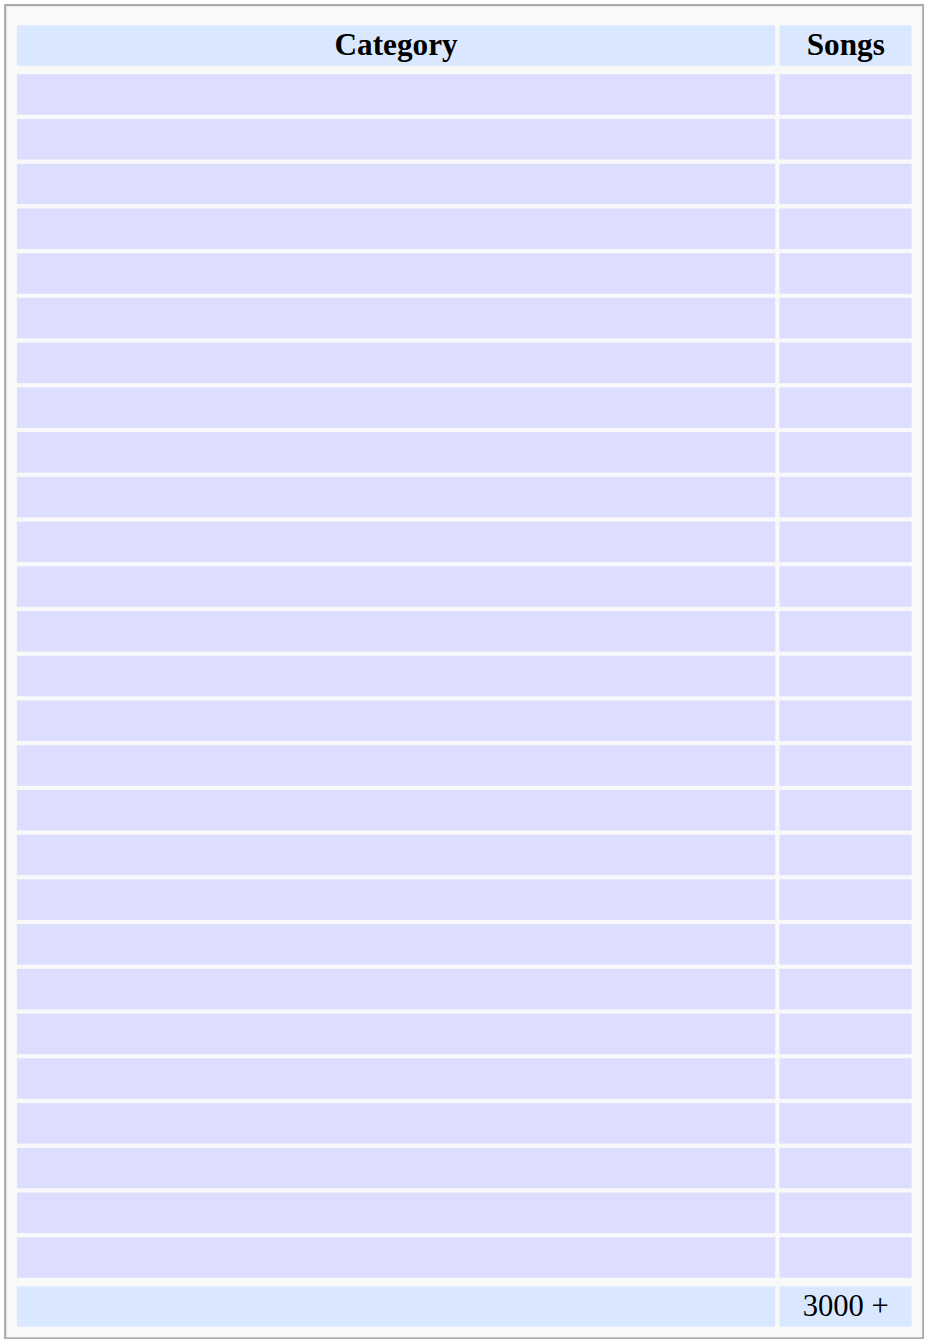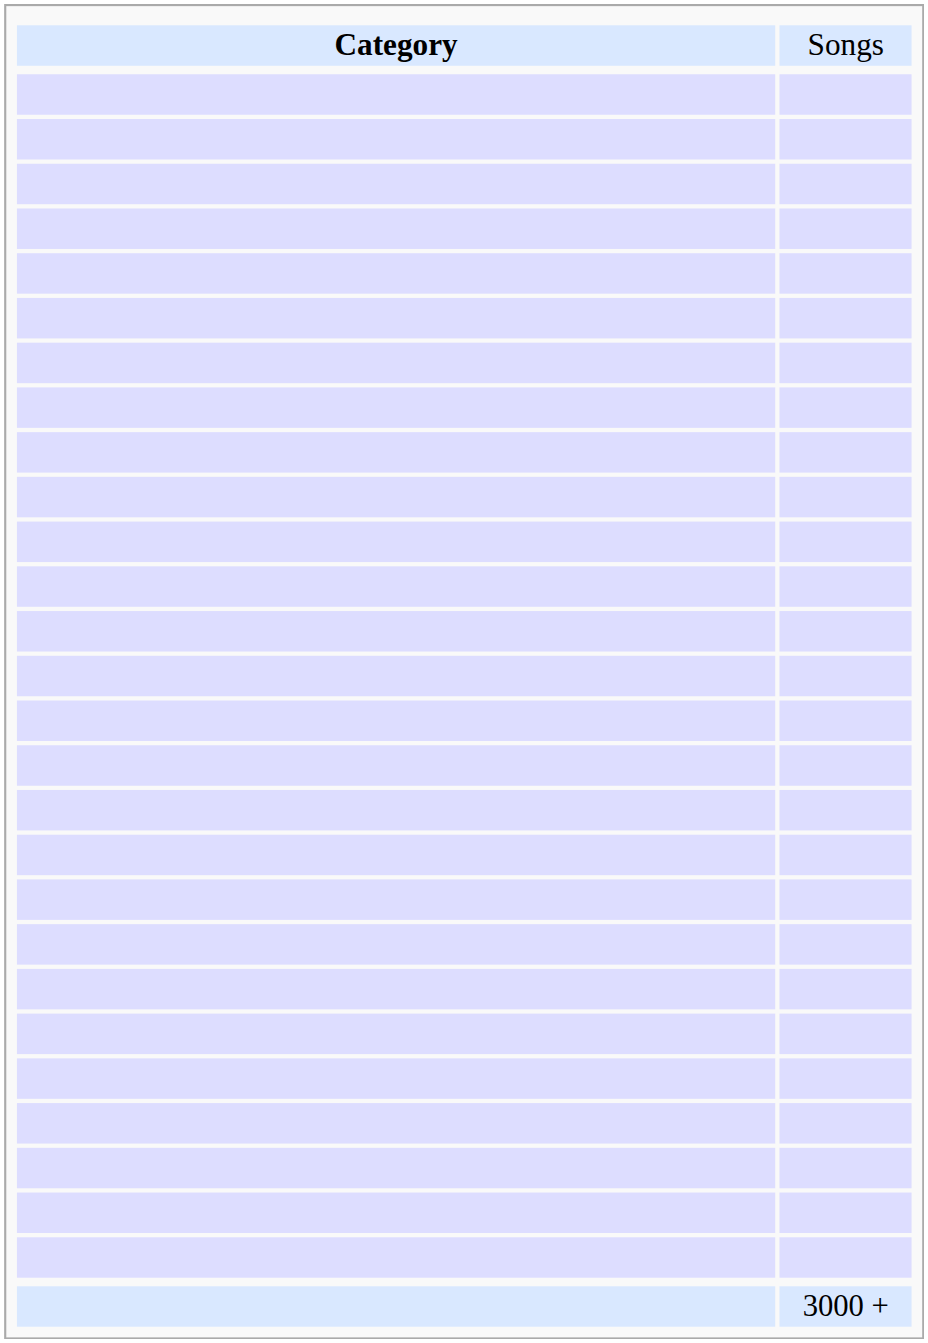(846, 44) bold -> (846, 44) normal
